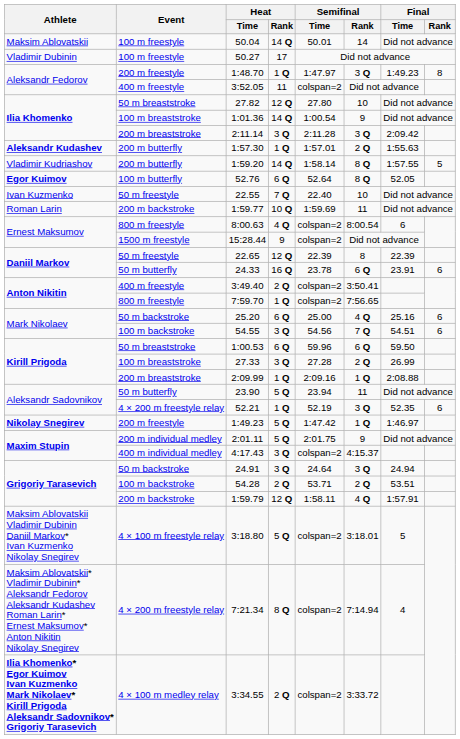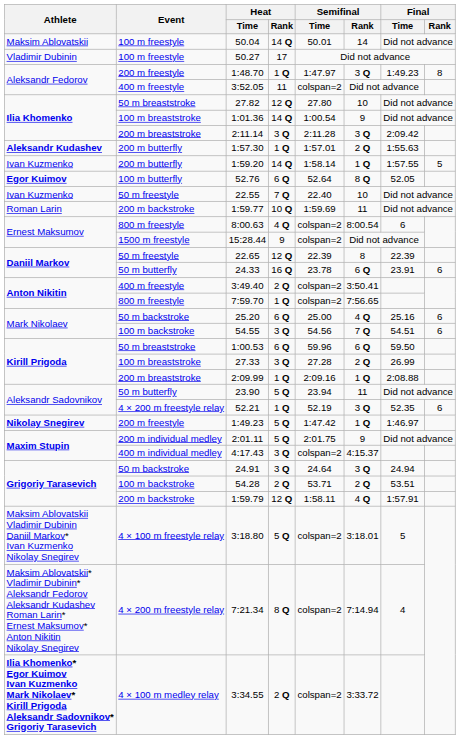(49, 164) Vladimir Kudriashov -> (40, 164) Ivan Kuzmenko
(362, 164) 8 Q -> (362, 164) 1 Q
